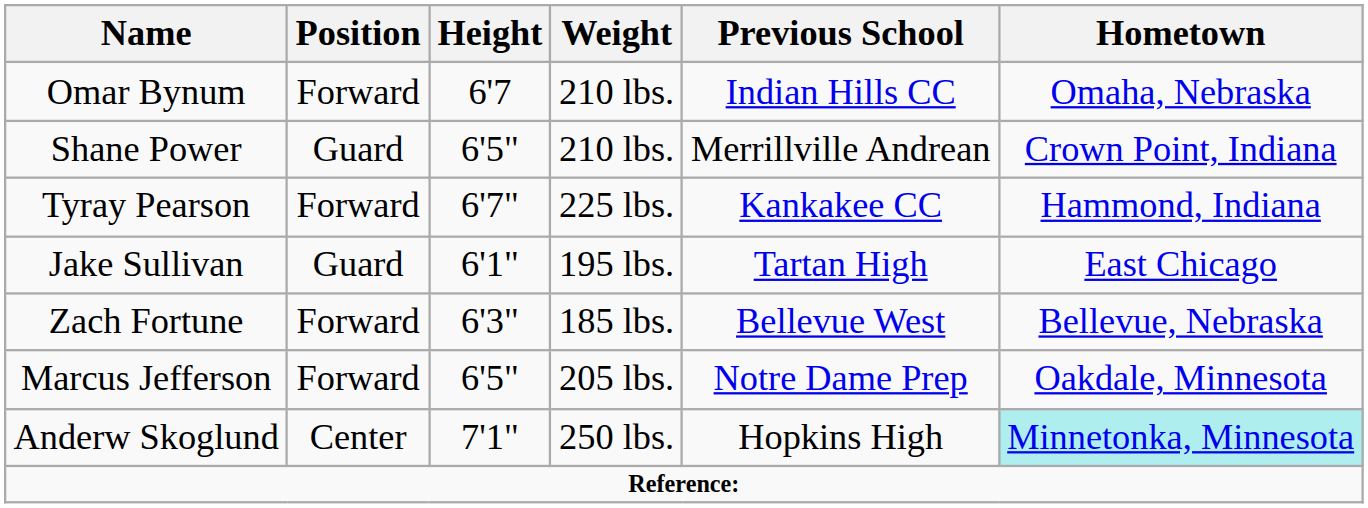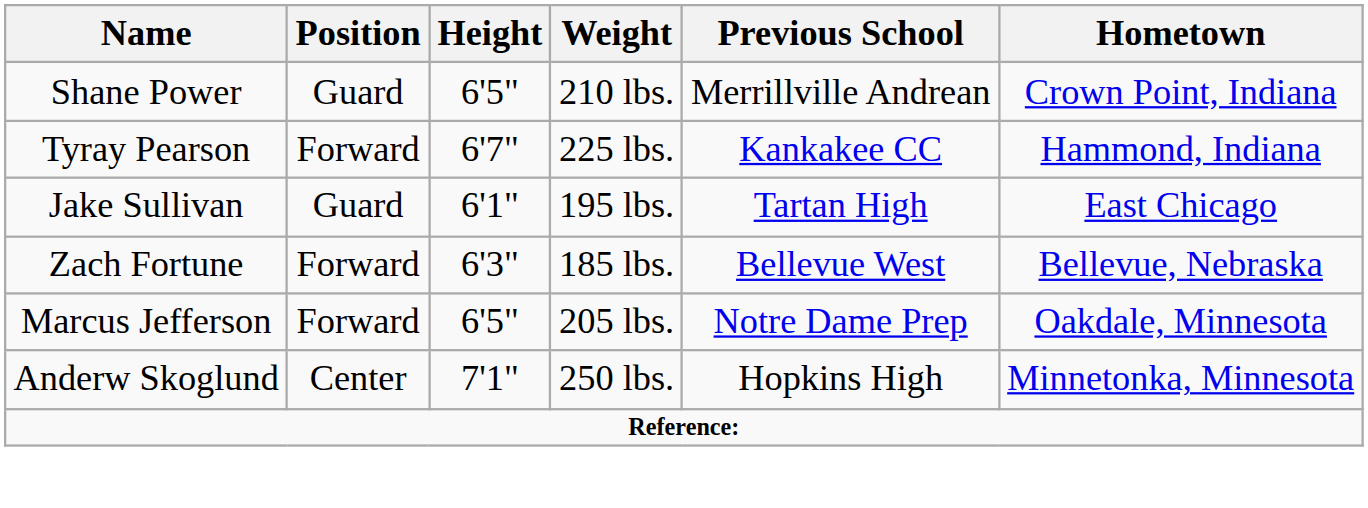- row: (146, 90)
(1181, 436) paleturquoise background -> (1181, 378) no background
